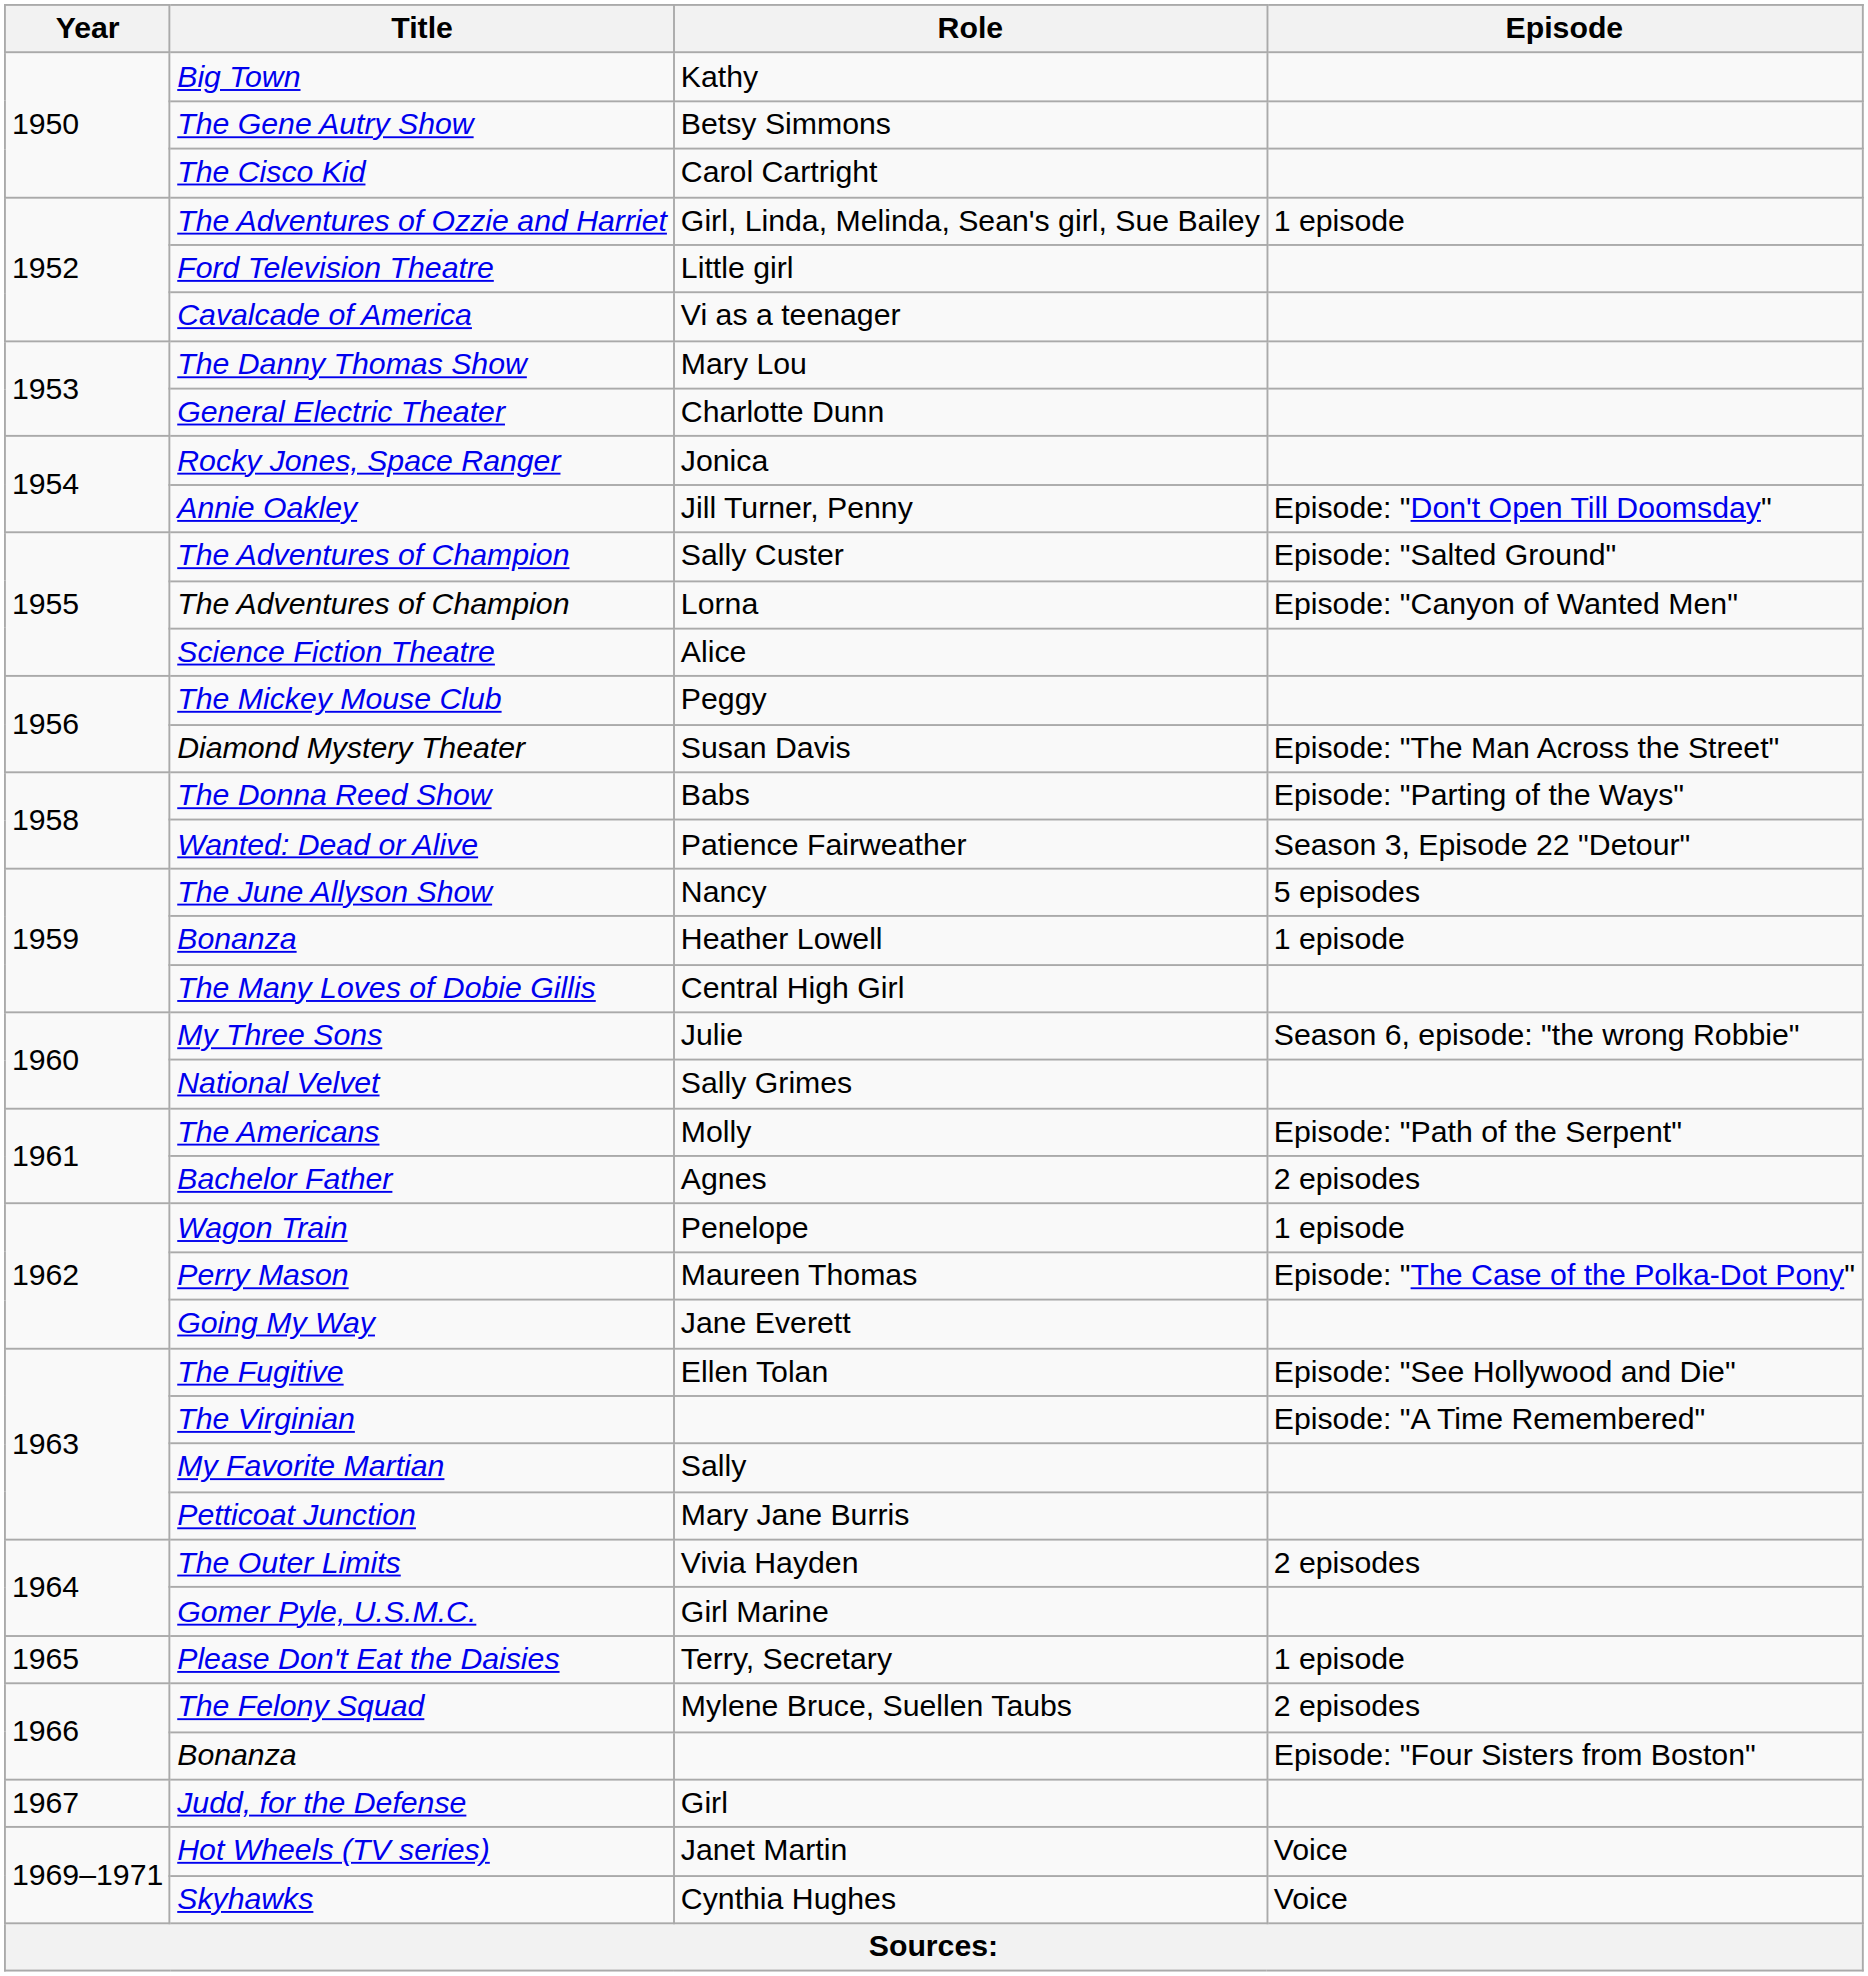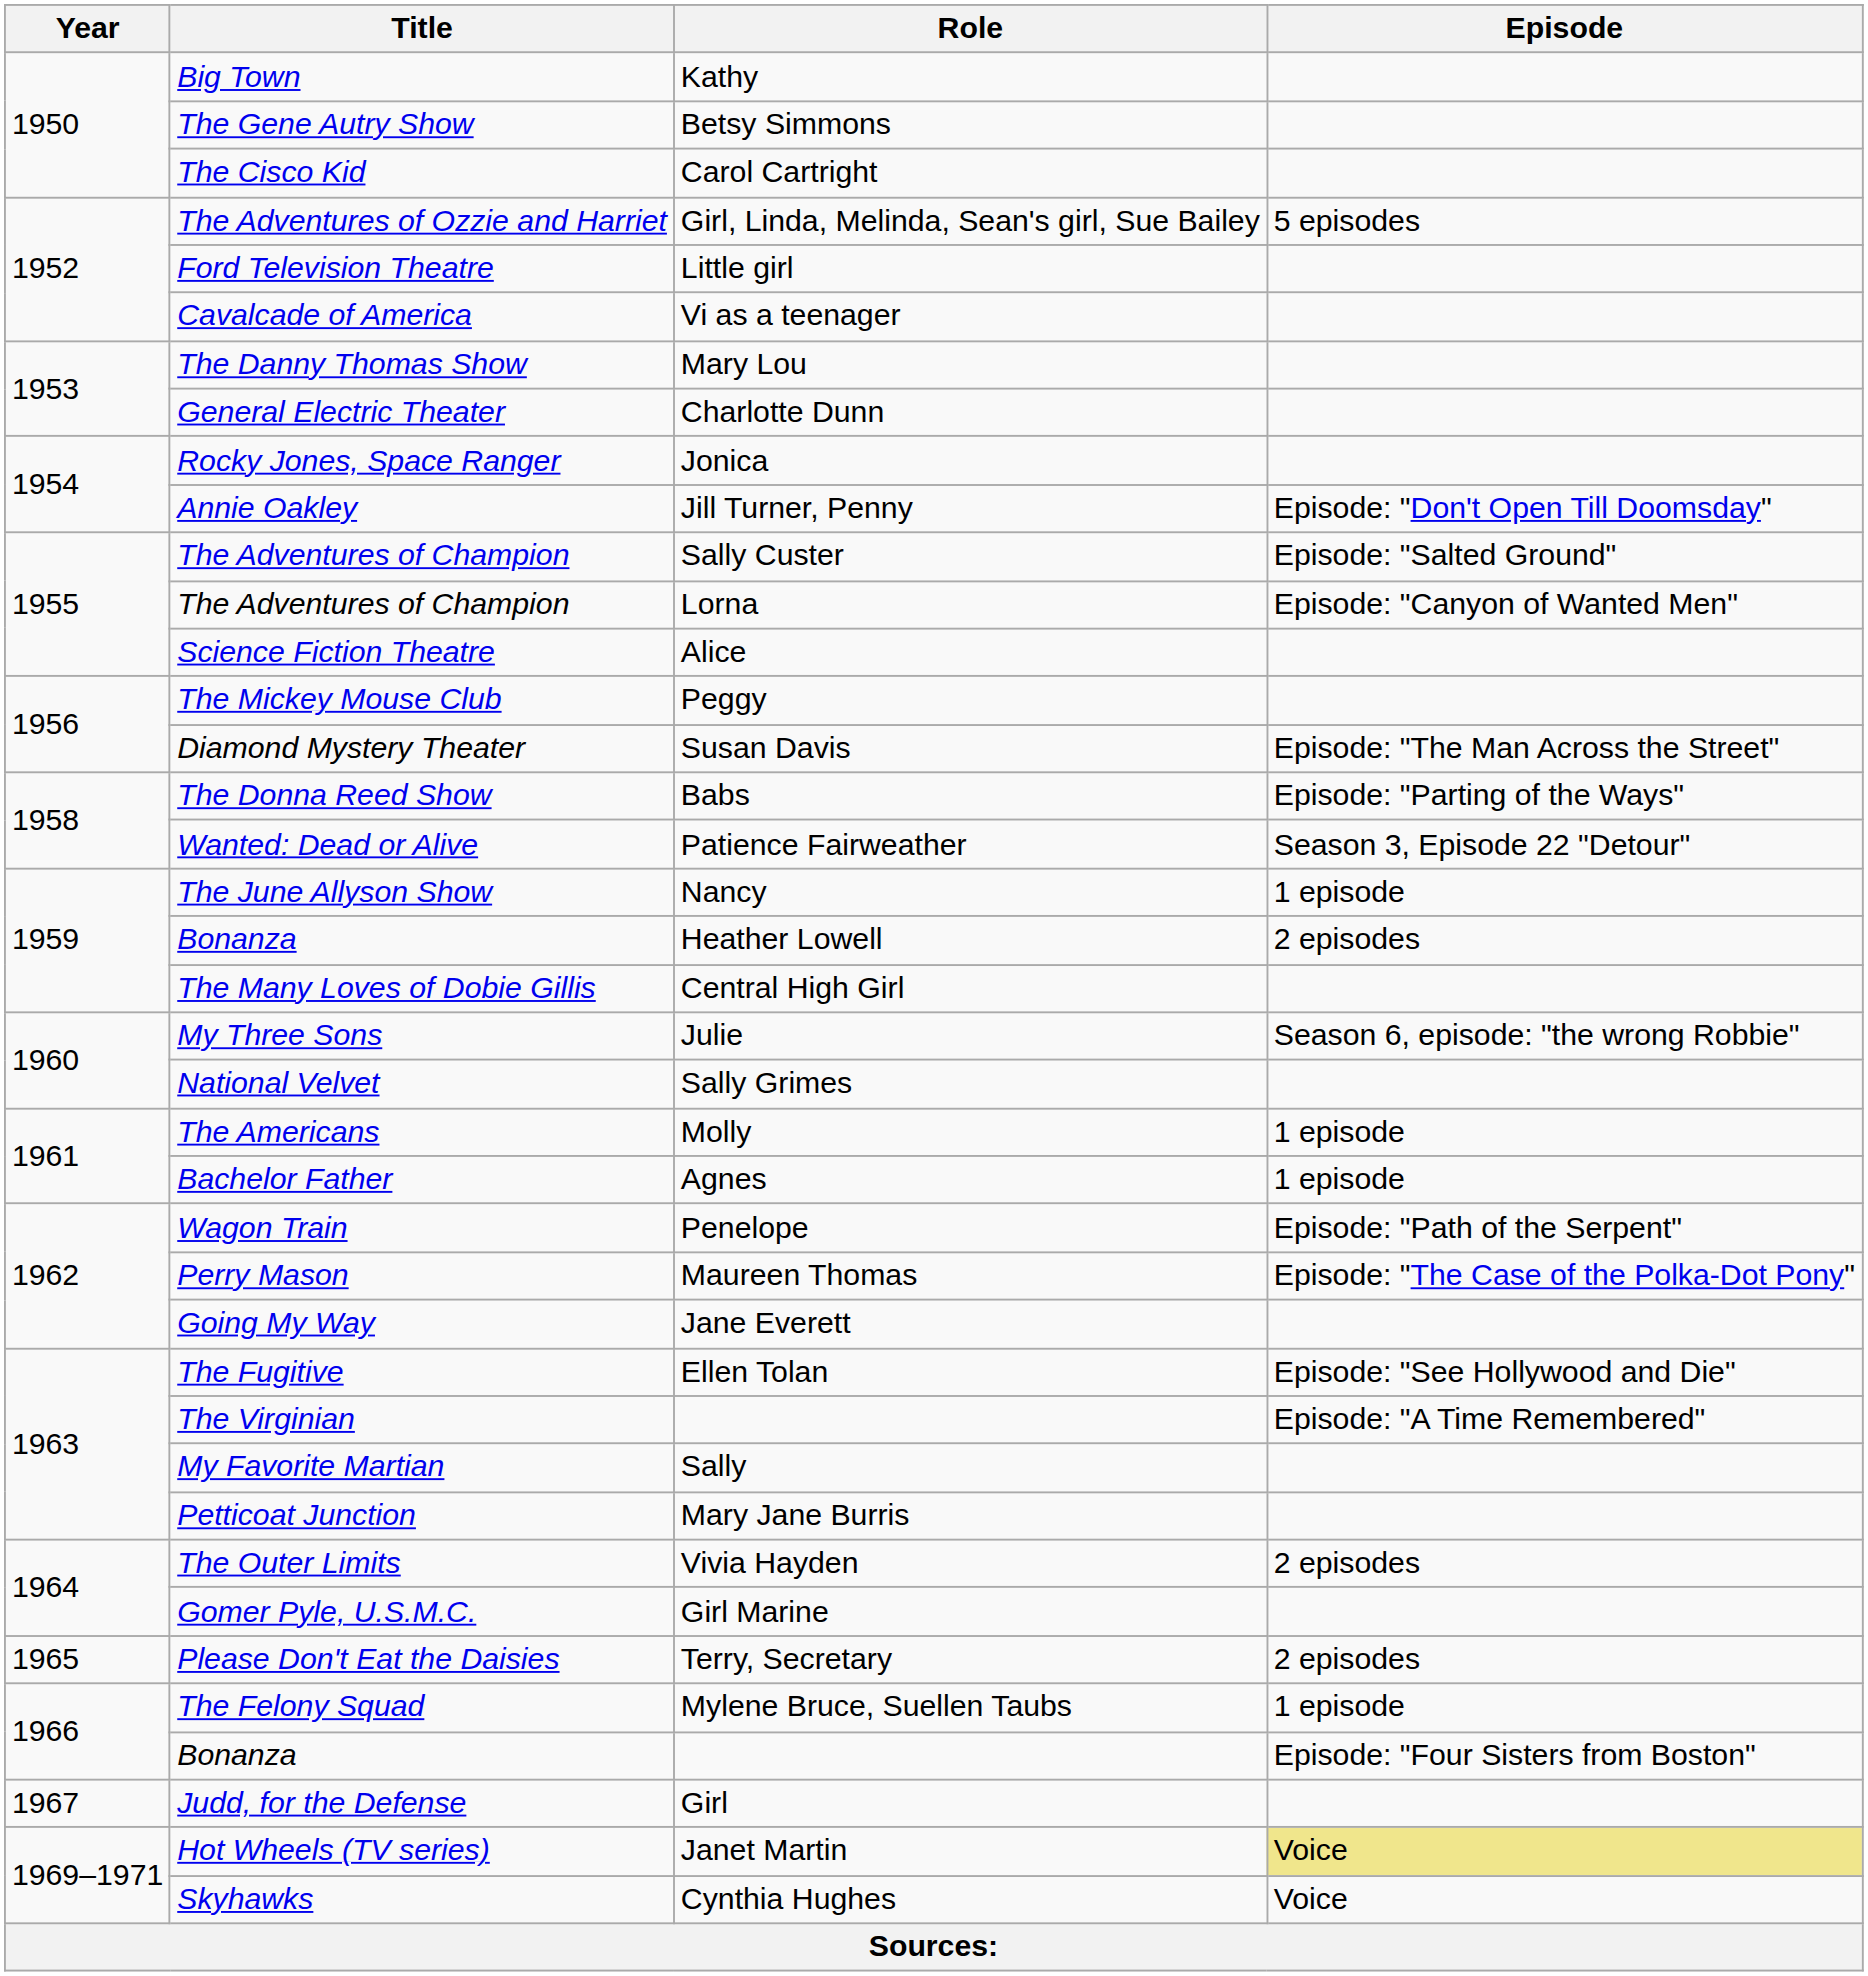(1339, 220) 1 episode -> (1347, 220) 5 episodes
(1347, 891) 5 episodes -> (1339, 891) 1 episode
(1339, 939) 1 episode -> (1347, 939) 2 episodes
(1478, 1131) Episode: "Path of the Serpent" -> (1339, 1131) 1 episode
(1347, 1179) 2 episodes -> (1339, 1179) 1 episode
(1339, 1227) 1 episode -> (1478, 1227) Episode: "Path of the Serpent"
(1339, 1659) 1 episode -> (1347, 1659) 2 episodes
(1347, 1707) 2 episodes -> (1339, 1707) 1 episode
(1311, 1850) no background -> (1311, 1850) khaki background
